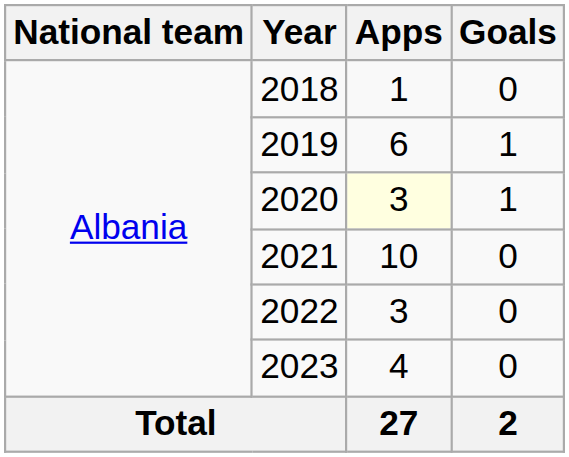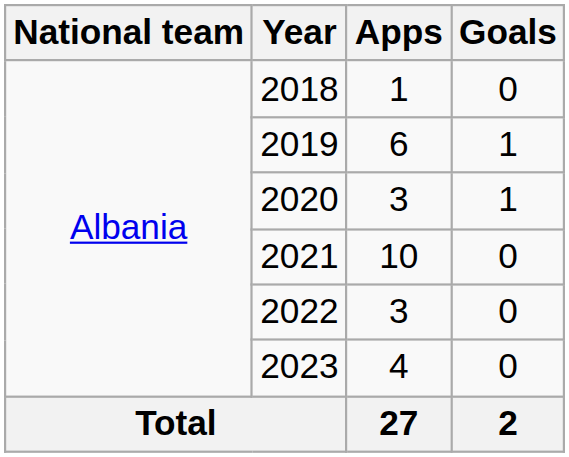(399, 199) lightyellow background -> (399, 199) no background
